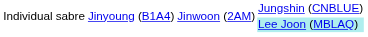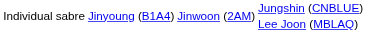(308, 24) paleturquoise background -> (308, 24) no background
